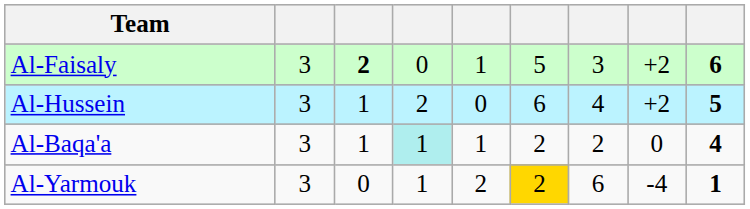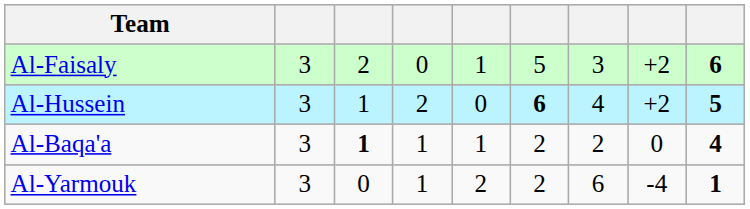(363, 64) bold -> (363, 64) normal
(539, 104) normal -> (539, 104) bold
(363, 143) normal -> (363, 143) bold
(422, 143) paleturquoise background -> (422, 143) no background
(539, 183) gold background -> (539, 183) no background
